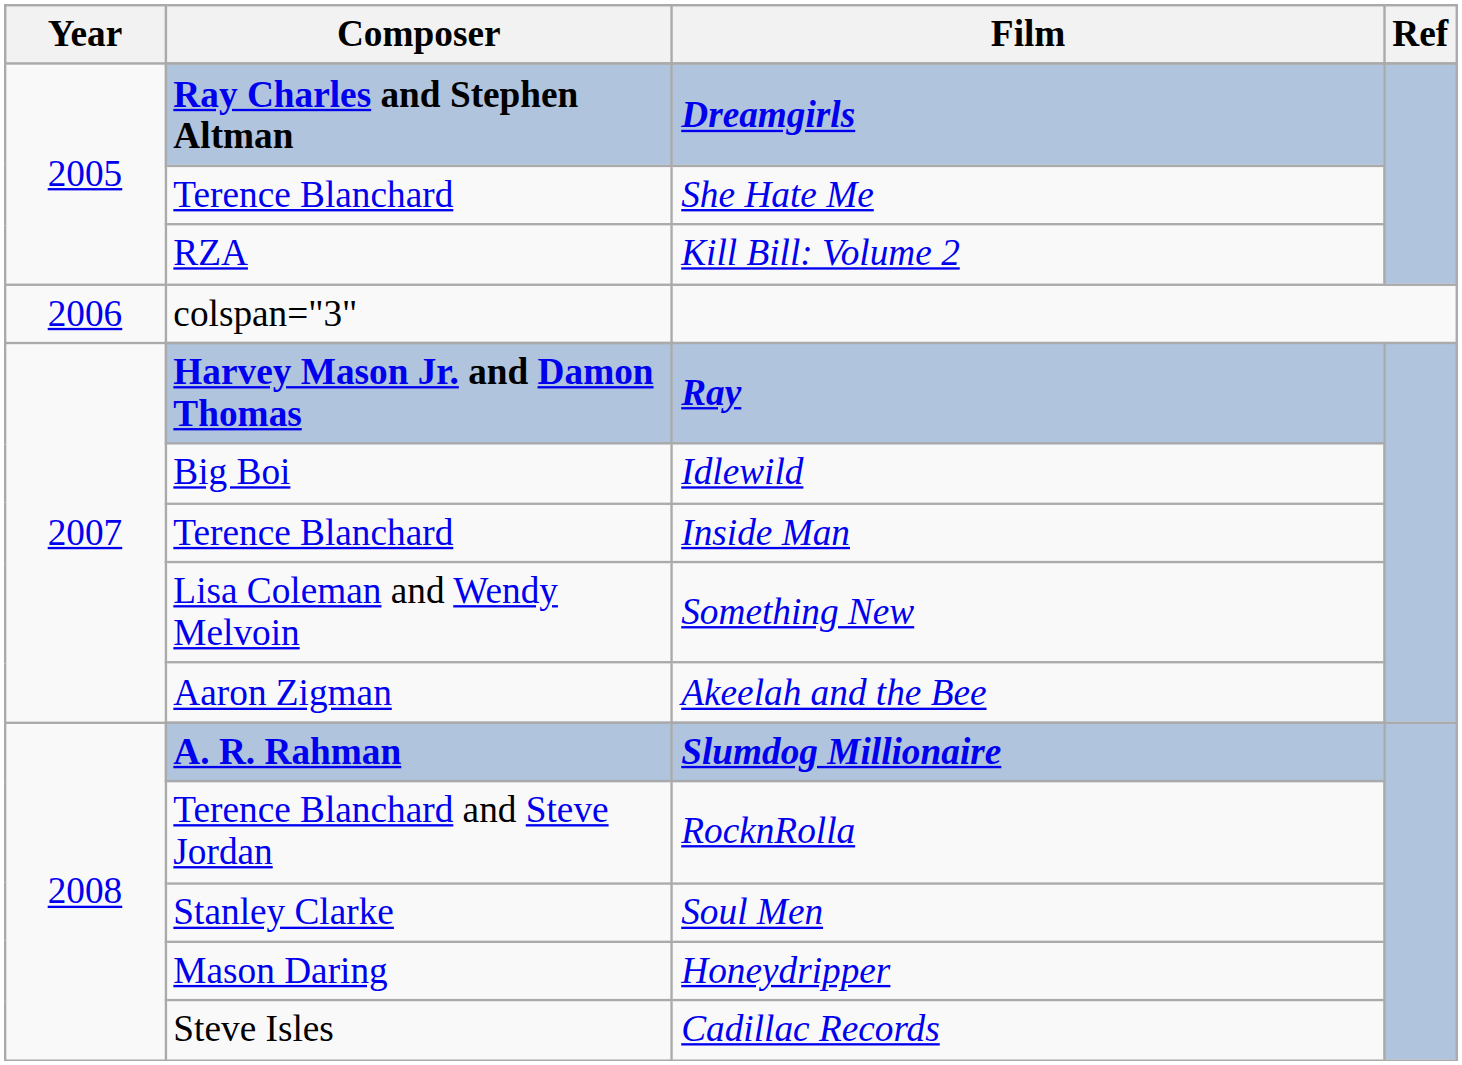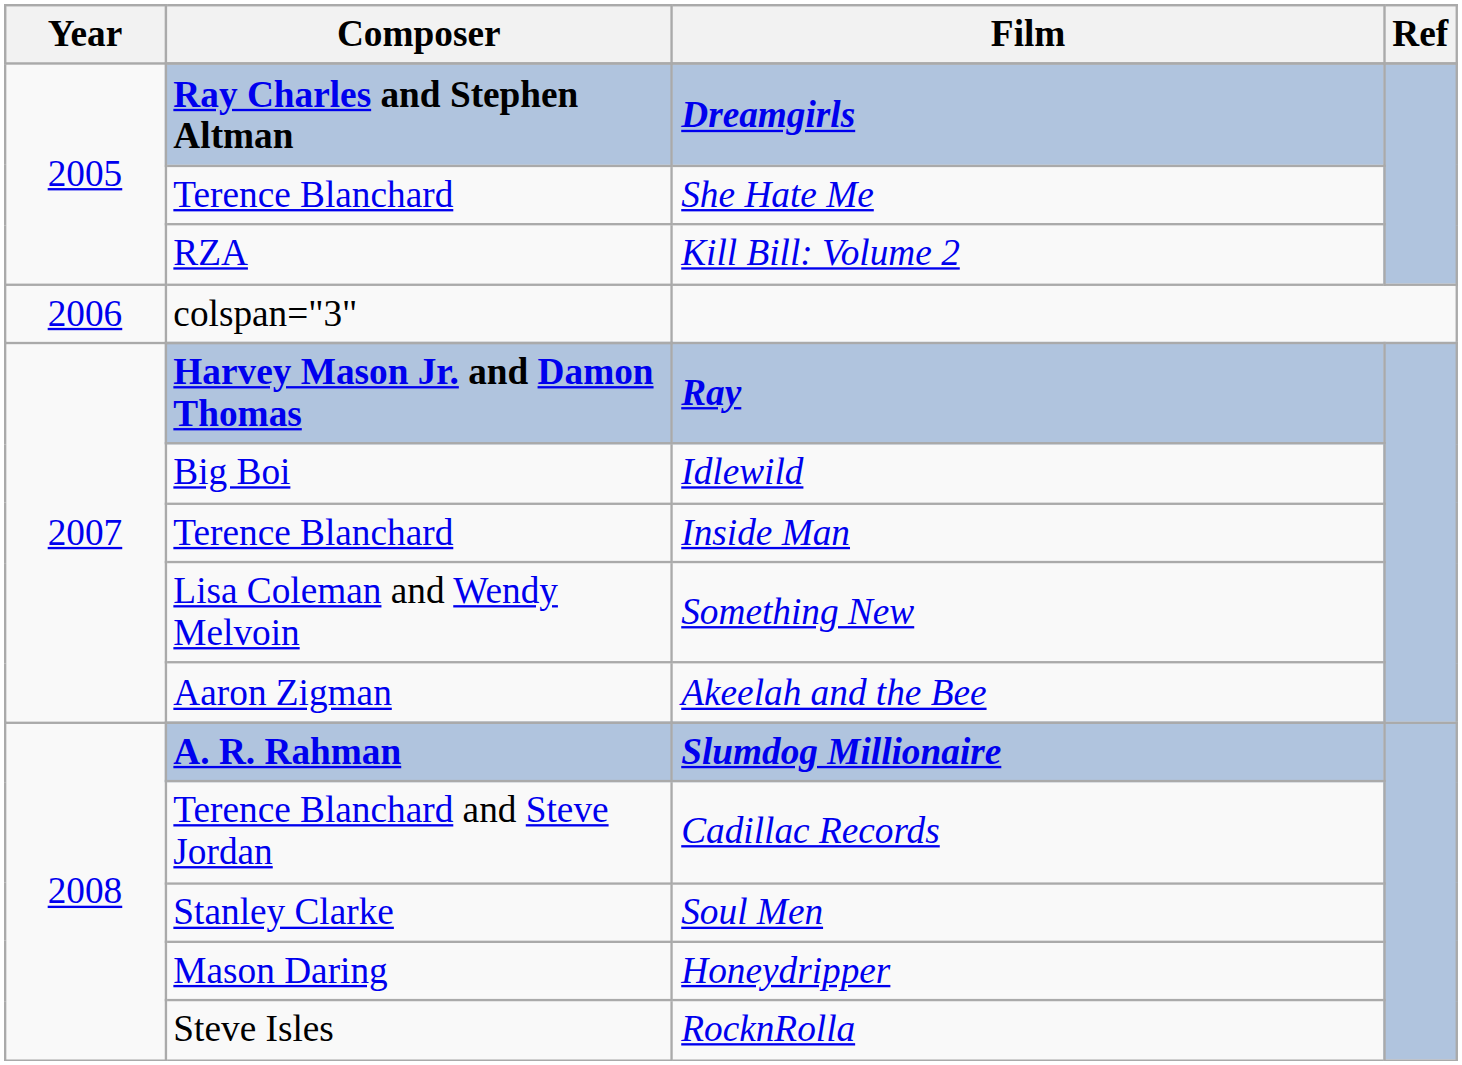(768, 831) RocknRolla -> (810, 831) Cadillac Records
(810, 1029) Cadillac Records -> (768, 1029) RocknRolla
